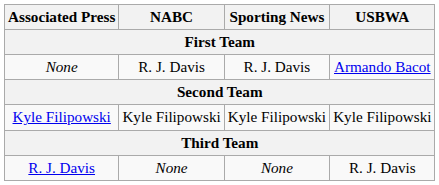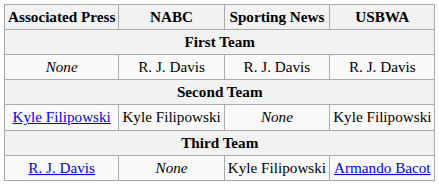(382, 67) Armando Bacot -> (382, 67) R. J. Davis
(277, 117) Kyle Filipowski -> (277, 117) None
(277, 167) None -> (277, 167) Kyle Filipowski
(382, 167) R. J. Davis -> (382, 167) Armando Bacot
